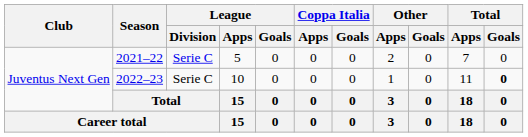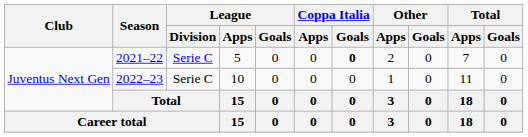(352, 57) normal -> (352, 57) bold
(504, 79) bold -> (504, 79) normal
